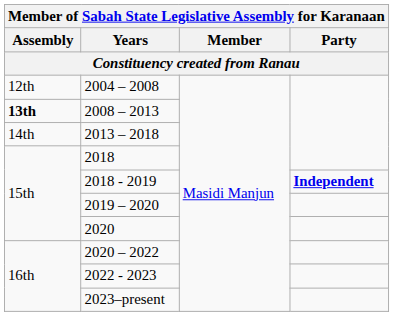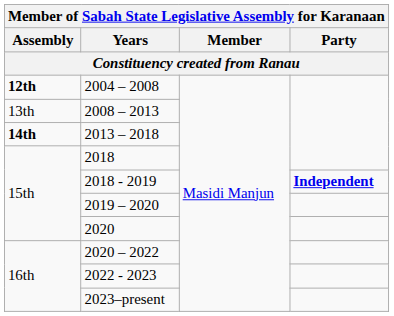(21, 87) normal -> (22, 87) bold
(22, 110) bold -> (21, 110) normal
(21, 134) normal -> (22, 134) bold
